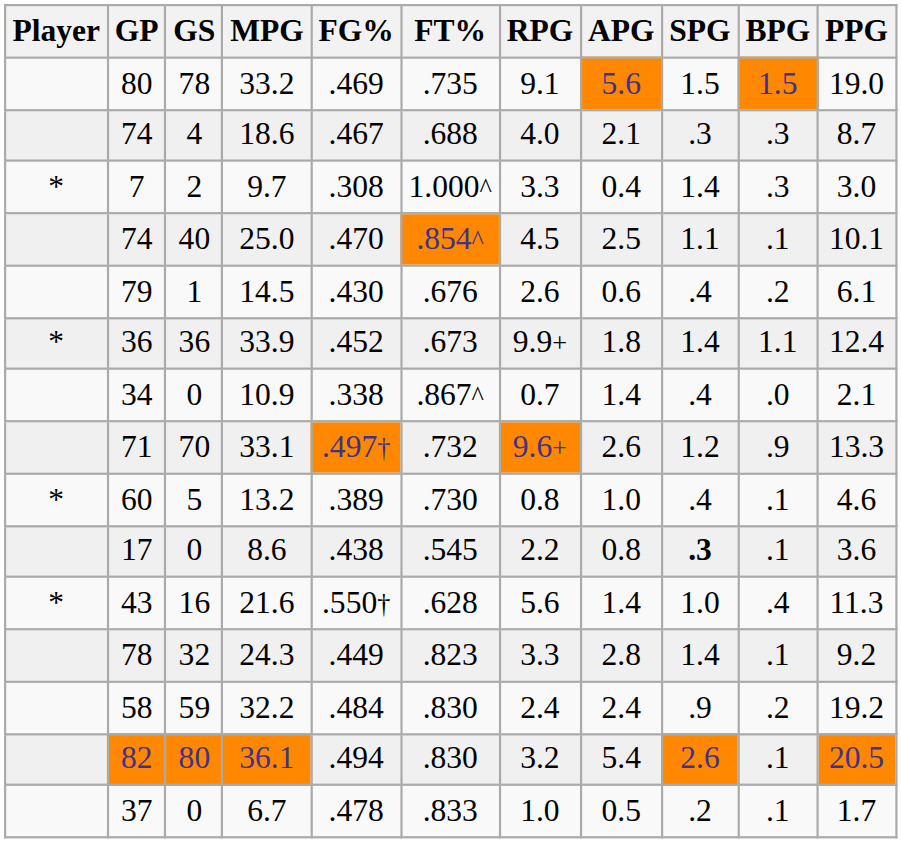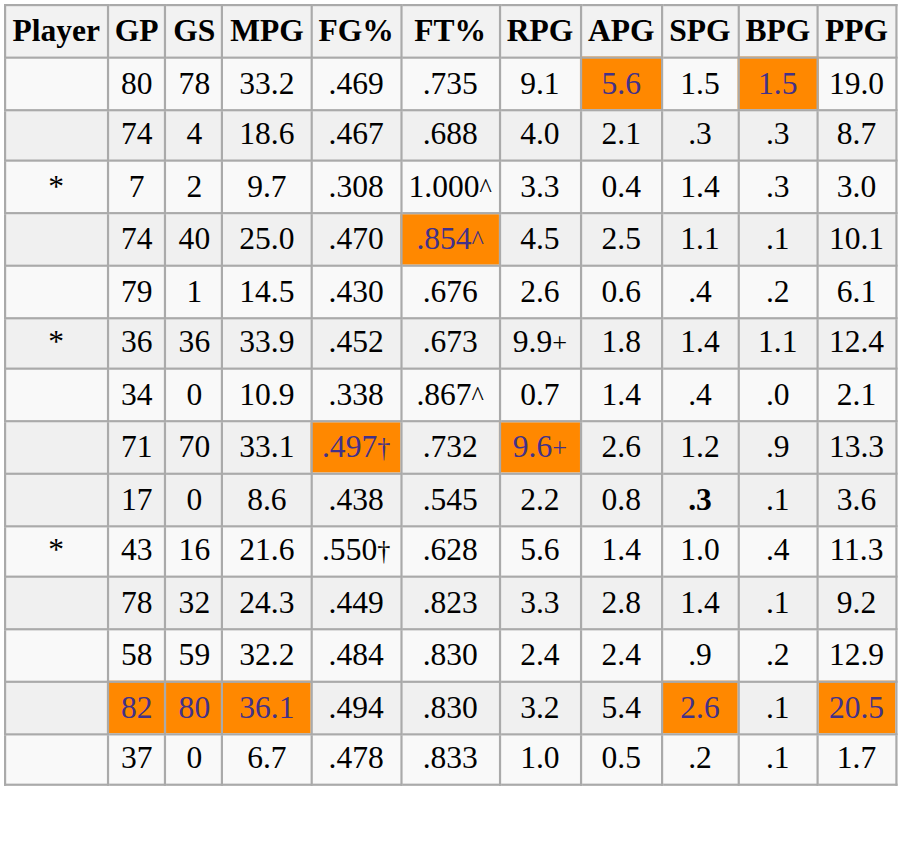- row: (267, 499)
(857, 707) 19.2 -> (857, 655) 12.9
